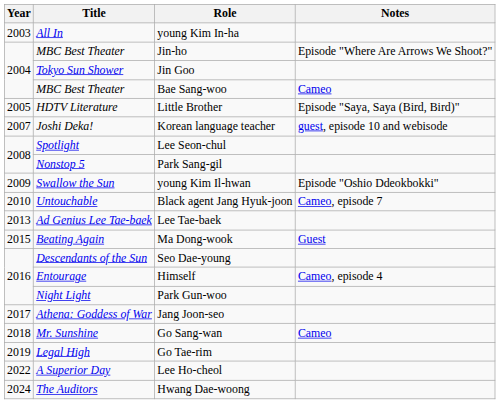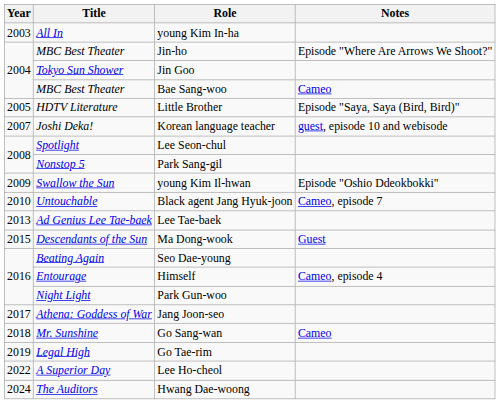(70, 239) Beating Again -> (92, 239) Descendants of the Sun
(92, 257) Descendants of the Sun -> (70, 257) Beating Again
